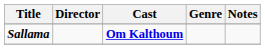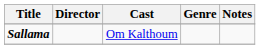(145, 34) bold -> (142, 34) normal
